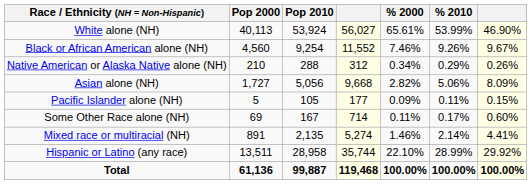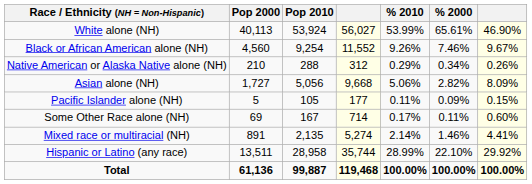columns swapped: (405, 13) <-> (454, 13)
